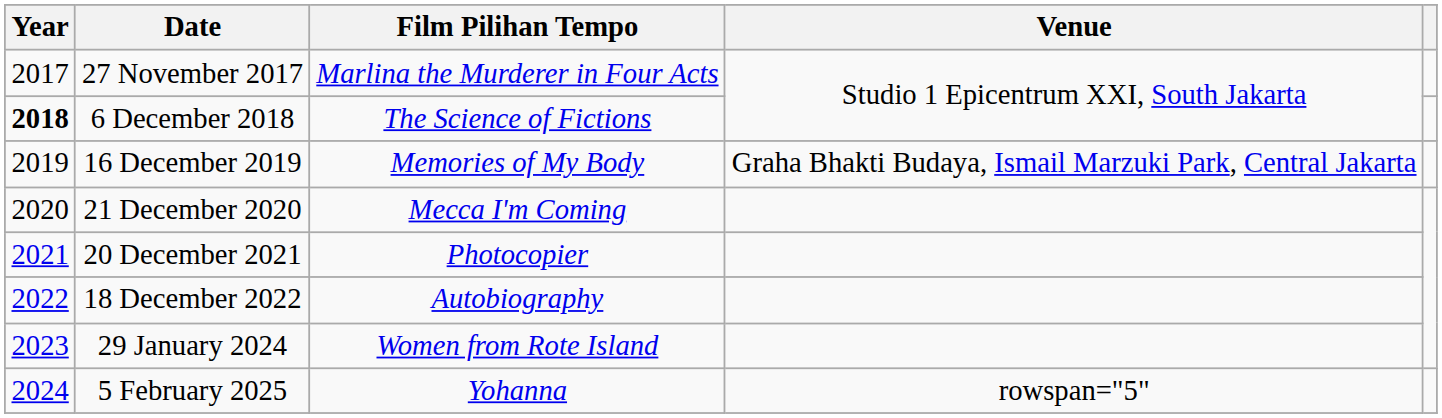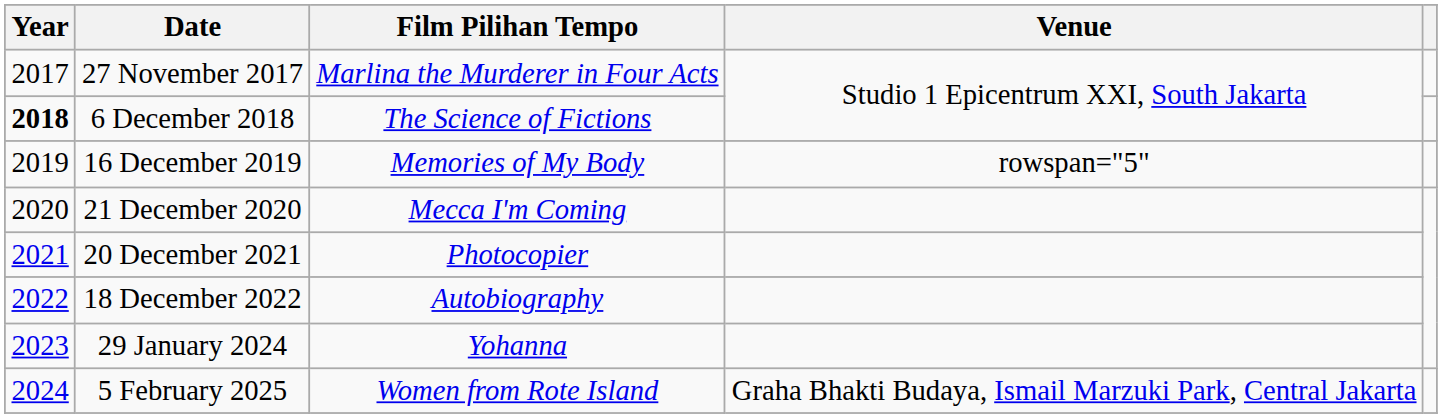(1074, 163) Graha Bhakti Budaya, Ismail Marzuki Park, Central Jakarta -> (1074, 163) rowspan="5"
(517, 345) Women from Rote Island -> (517, 345) Yohanna
(517, 390) Yohanna -> (517, 390) Women from Rote Island
(1074, 390) rowspan="5" -> (1074, 390) Graha Bhakti Budaya, Ismail Marzuki Park, Central Jakarta
